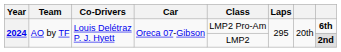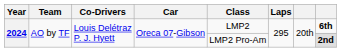(238, 26) LMP2 Pro-Am -> (238, 26) LMP2
(238, 41) LMP2 -> (238, 41) LMP2 Pro-Am
